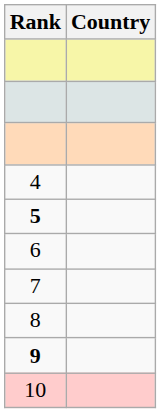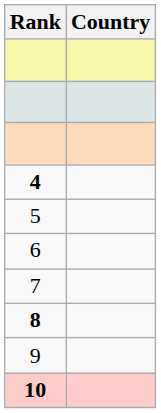(35, 181) normal -> (35, 181) bold
(35, 216) bold -> (35, 216) normal
(35, 320) normal -> (35, 320) bold
(35, 355) bold -> (35, 355) normal
(35, 390) normal -> (35, 390) bold
